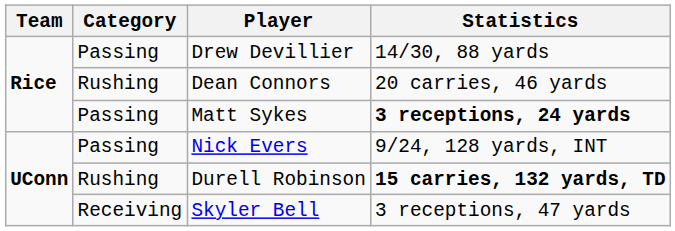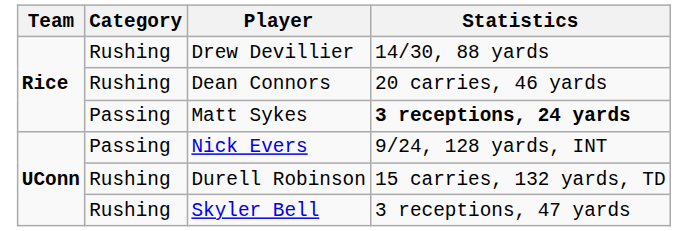(118, 52) Passing -> (130, 52) Rushing
(520, 179) bold -> (520, 179) normal
(130, 210) Receiving -> (130, 210) Rushing
